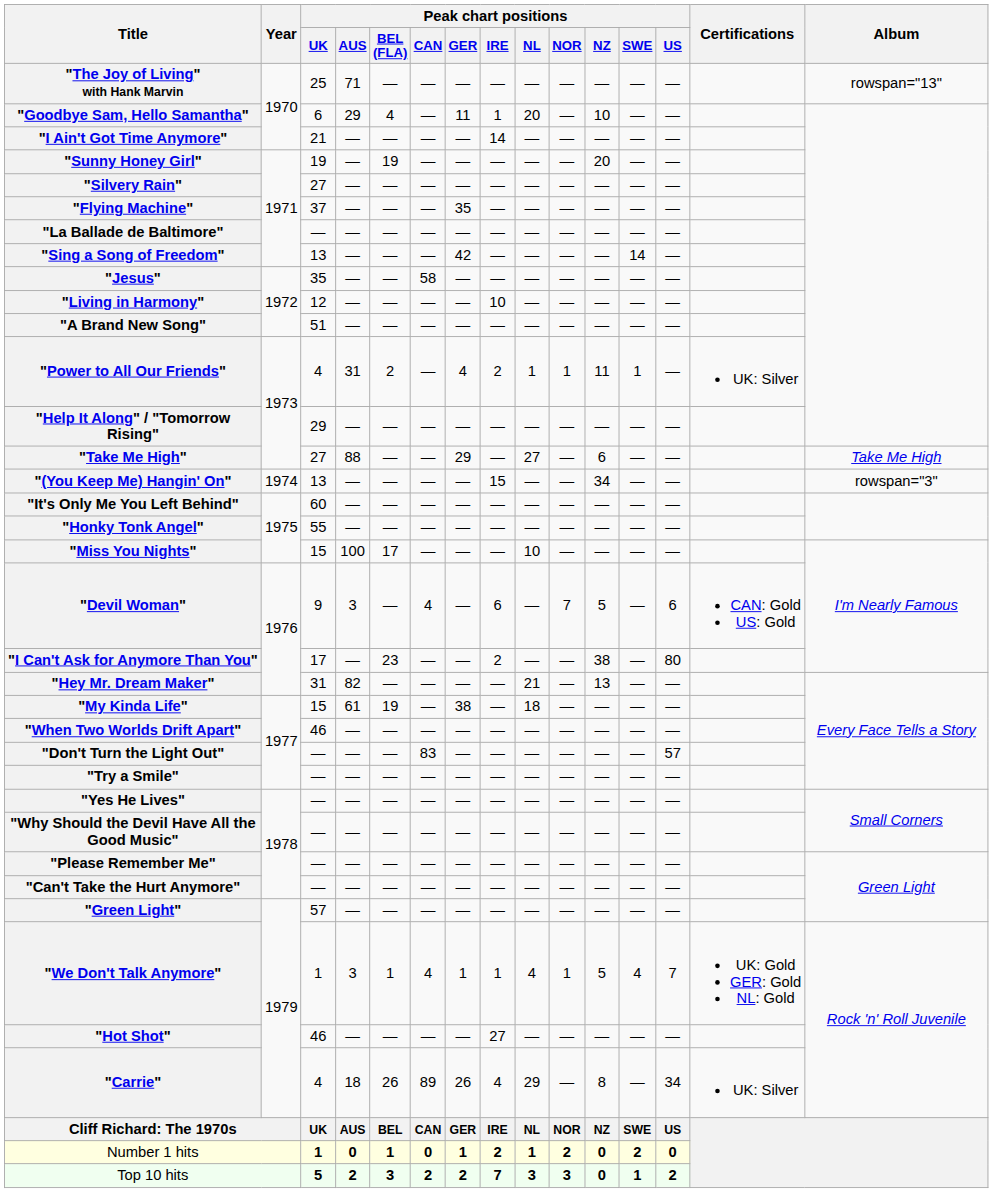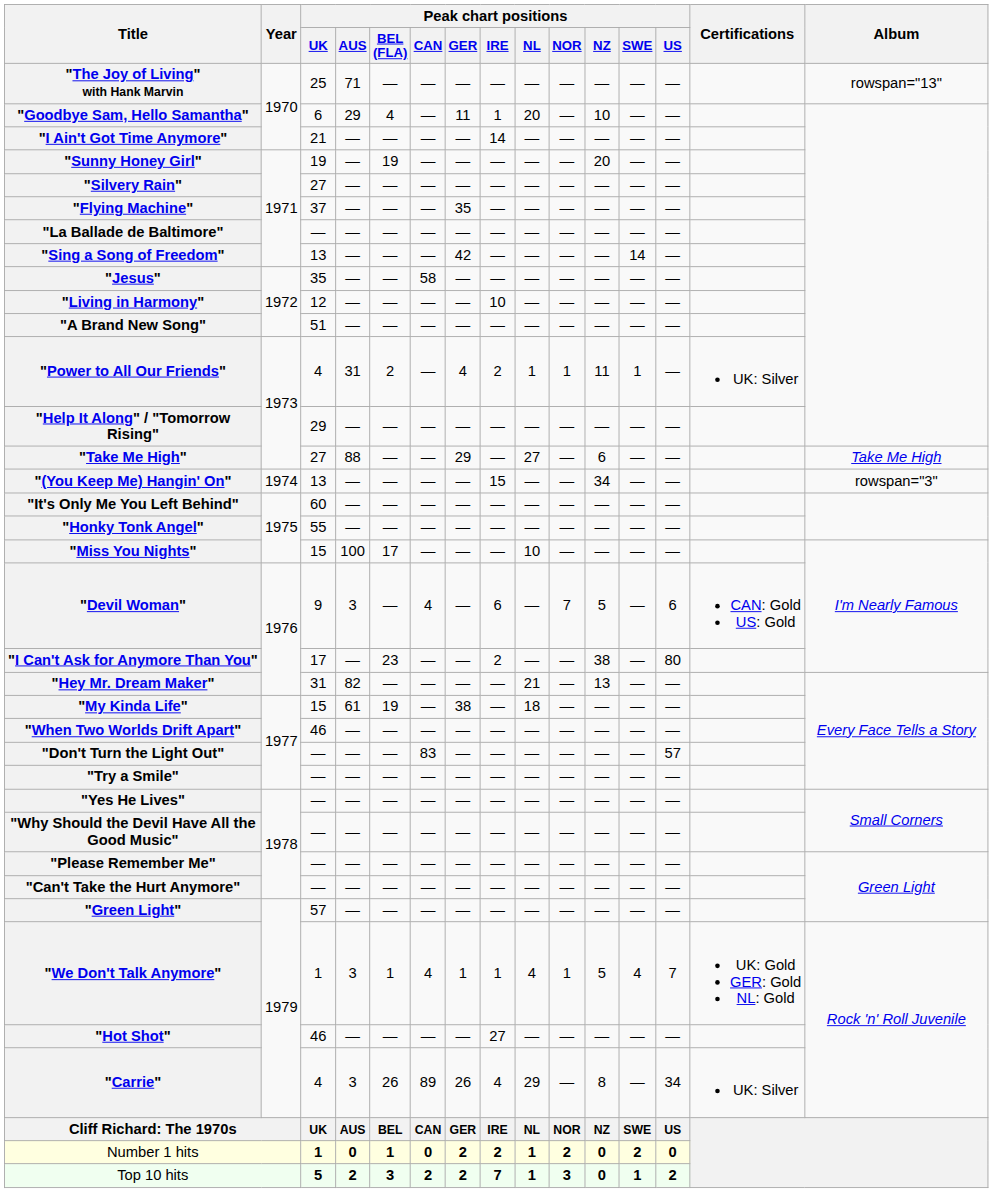(353, 1082) 18 -> (353, 1082) 3
(463, 1152) 1 -> (463, 1152) 2
(532, 1175) 3 -> (532, 1175) 1
